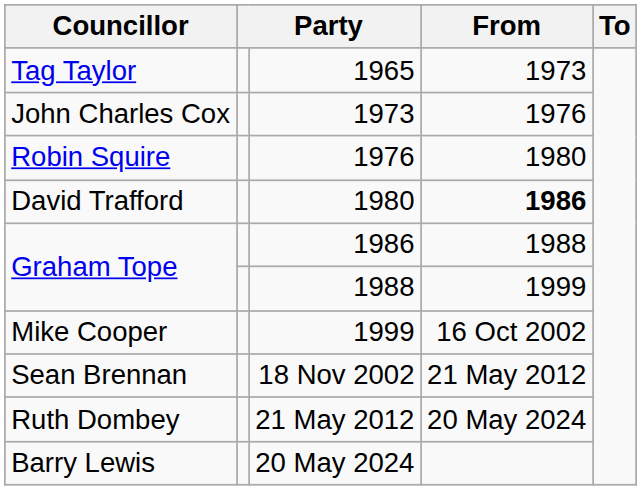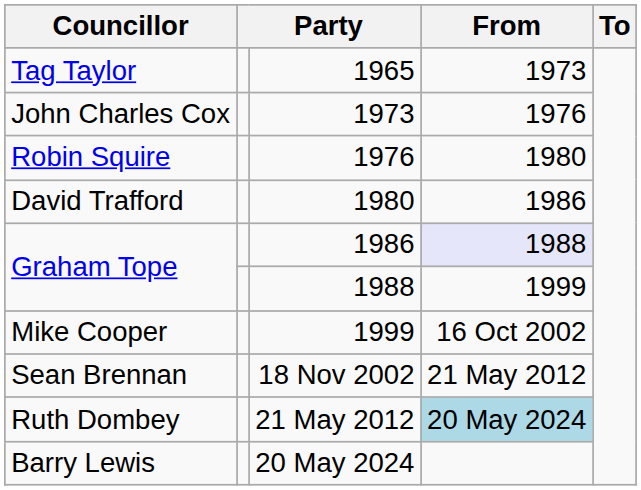(556, 200) bold -> (556, 200) normal
(556, 244) no background -> (556, 244) lavender background
(507, 419) no background -> (507, 419) lightblue background
